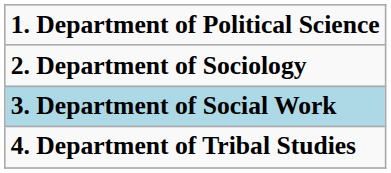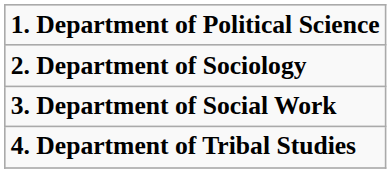(174, 106) lightblue background -> (174, 106) no background
